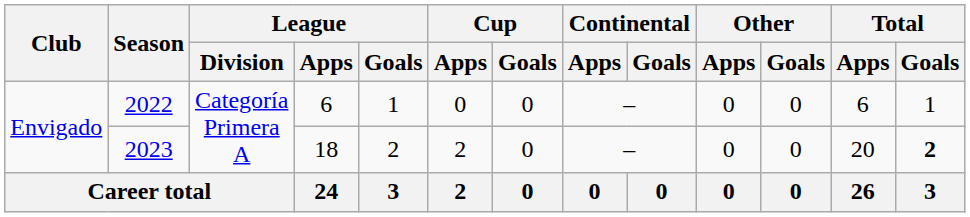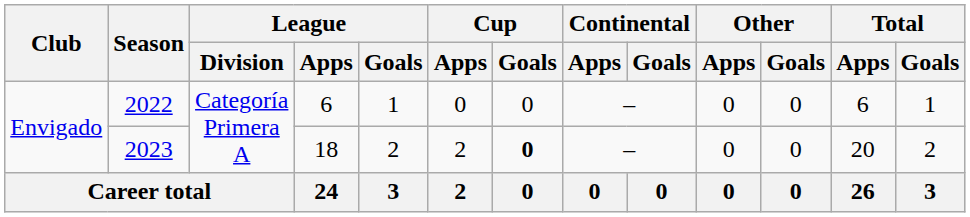(527, 149) normal -> (527, 149) bold
(930, 149) bold -> (930, 149) normal
